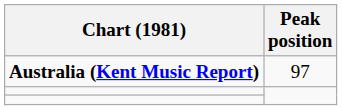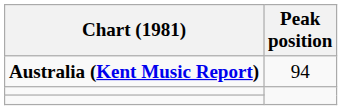(300, 71) 97 -> (300, 71) 94
